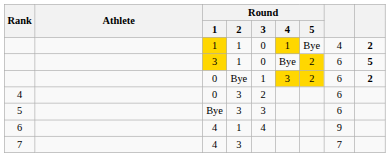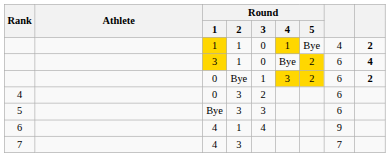(370, 62) 5 -> (370, 62) 4
